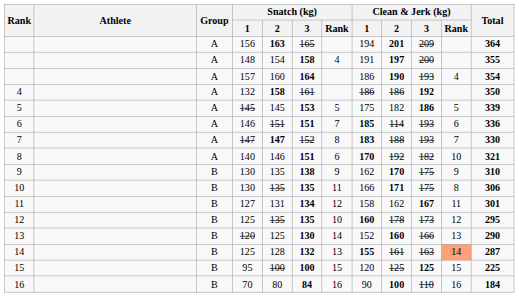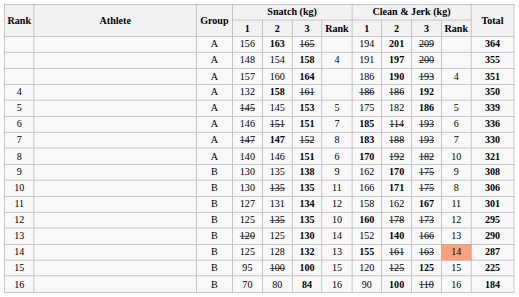(492, 76) 354 -> (492, 76) 351
(492, 172) 310 -> (492, 172) 308
(397, 236) 160 -> (397, 236) 140
